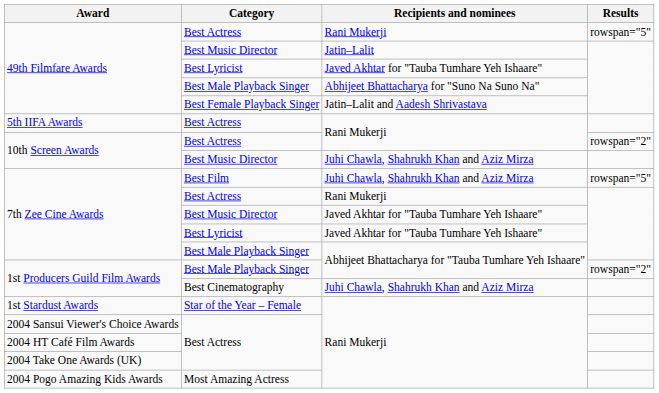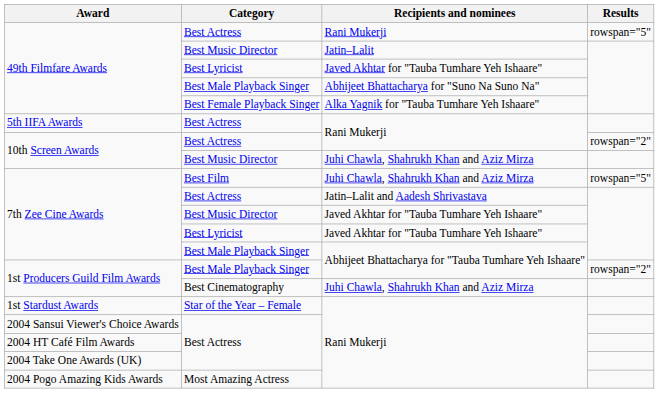(406, 104) Jatin–Lalit and Aadesh Shrivastava -> (432, 104) Alka Yagnik for "Tauba Tumhare Yeh Ishaare"
(355, 196) Rani Mukerji -> (406, 196) Jatin–Lalit and Aadesh Shrivastava
